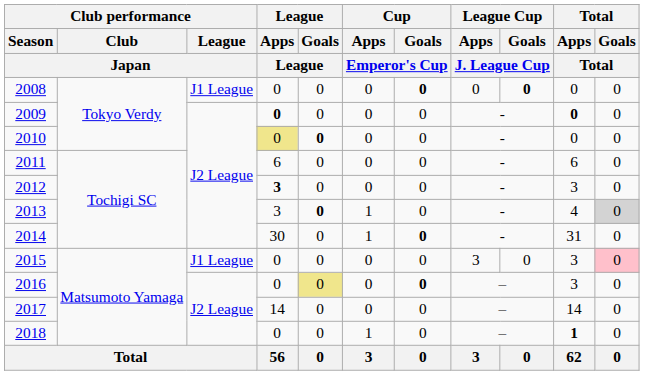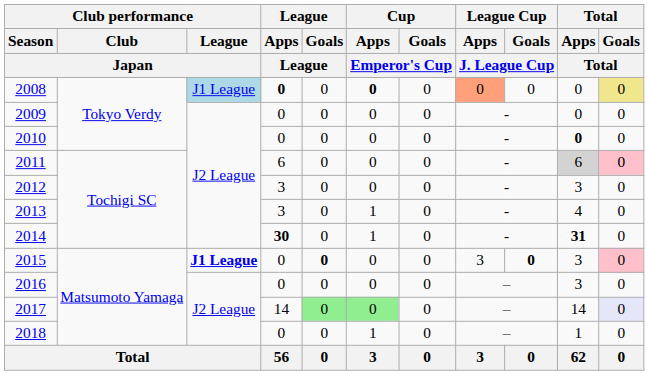(222, 89) no background -> (224, 89) lightblue background
(277, 89) normal -> (281, 89) bold
(369, 89) normal -> (373, 89) bold
(423, 89) bold -> (427, 89) normal
(476, 89) no background -> (480, 89) lightsalmon background
(527, 89) bold -> (531, 89) normal
(617, 89) no background -> (621, 89) khaki background
(277, 114) bold -> (281, 114) normal
(574, 114) bold -> (578, 114) normal
(277, 138) khaki background -> (281, 138) no background
(320, 138) bold -> (324, 138) normal
(574, 138) normal -> (578, 138) bold
(574, 162) no background -> (578, 162) lightgrey background
(617, 162) no background -> (621, 162) pink background
(277, 187) bold -> (281, 187) normal
(320, 211) bold -> (324, 211) normal
(617, 211) lightgrey background -> (621, 211) no background
(277, 235) normal -> (281, 235) bold
(423, 235) bold -> (427, 235) normal
(574, 235) normal -> (578, 235) bold
(222, 260) normal -> (224, 260) bold
(320, 260) normal -> (324, 260) bold
(527, 260) normal -> (531, 260) bold
(320, 284) khaki background -> (324, 284) no background
(423, 284) bold -> (427, 284) normal
(320, 308) no background -> (324, 308) lightgreen background
(369, 308) no background -> (373, 308) lightgreen background
(617, 308) no background -> (621, 308) lavender background
(574, 333) bold -> (578, 333) normal
